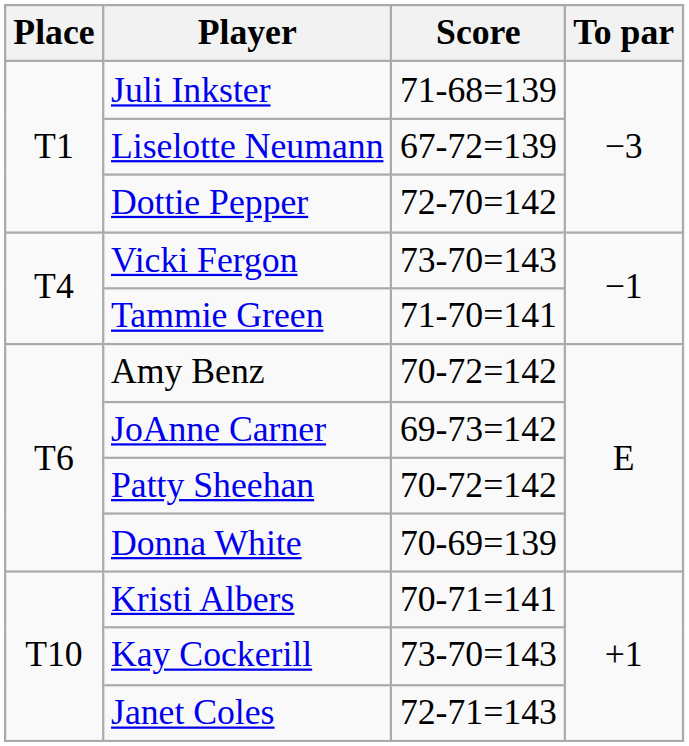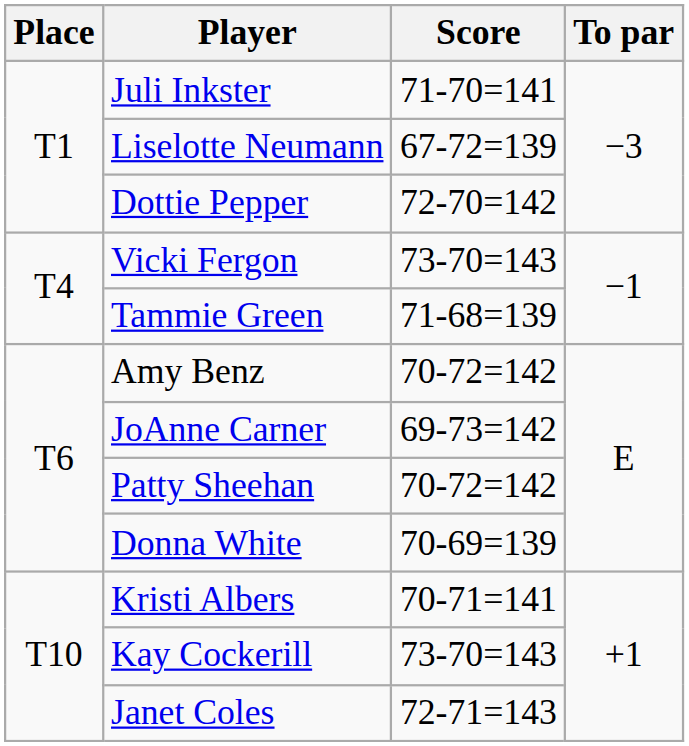(478, 89) 71-68=139 -> (478, 89) 71-70=141
(478, 315) 71-70=141 -> (478, 315) 71-68=139
